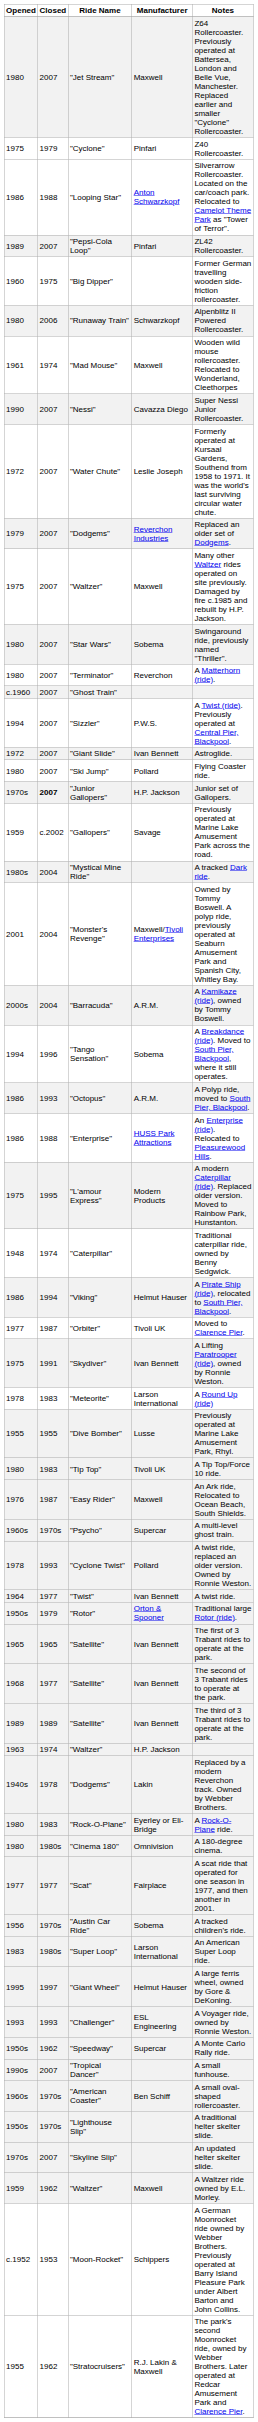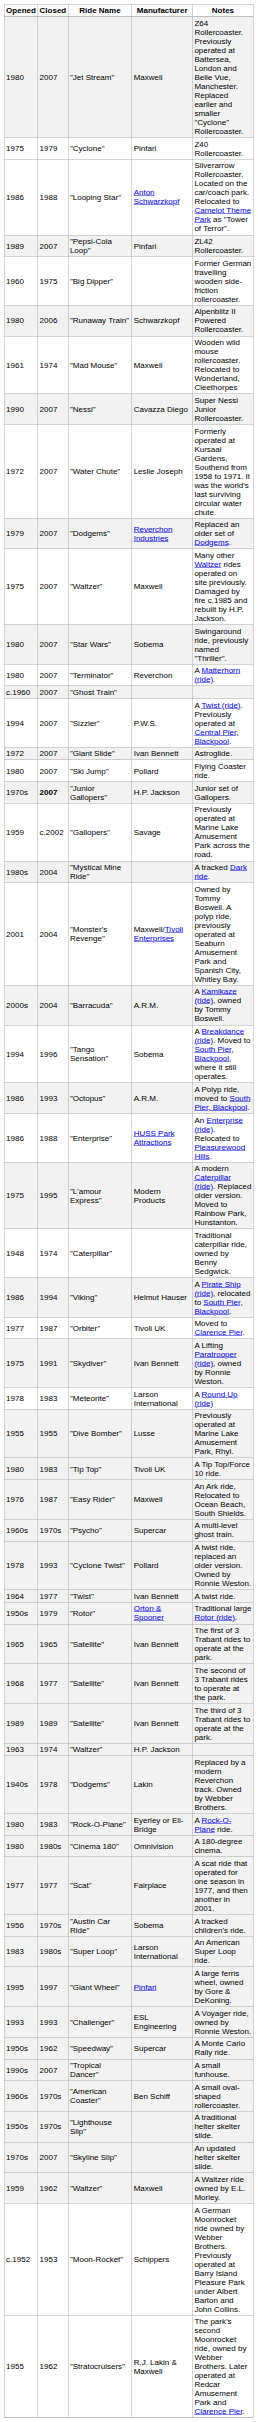(160, 1987) Helmut Hauser -> (145, 1987) Pinfari
